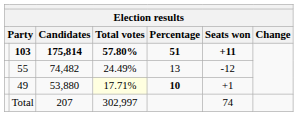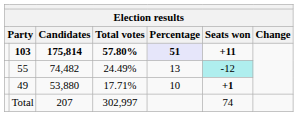(175, 51) no background -> (175, 51) lavender background
(228, 68) no background -> (228, 68) paleturquoise background
(120, 85) lightyellow background -> (120, 85) no background
(175, 85) bold -> (175, 85) normal
(228, 85) normal -> (228, 85) bold
